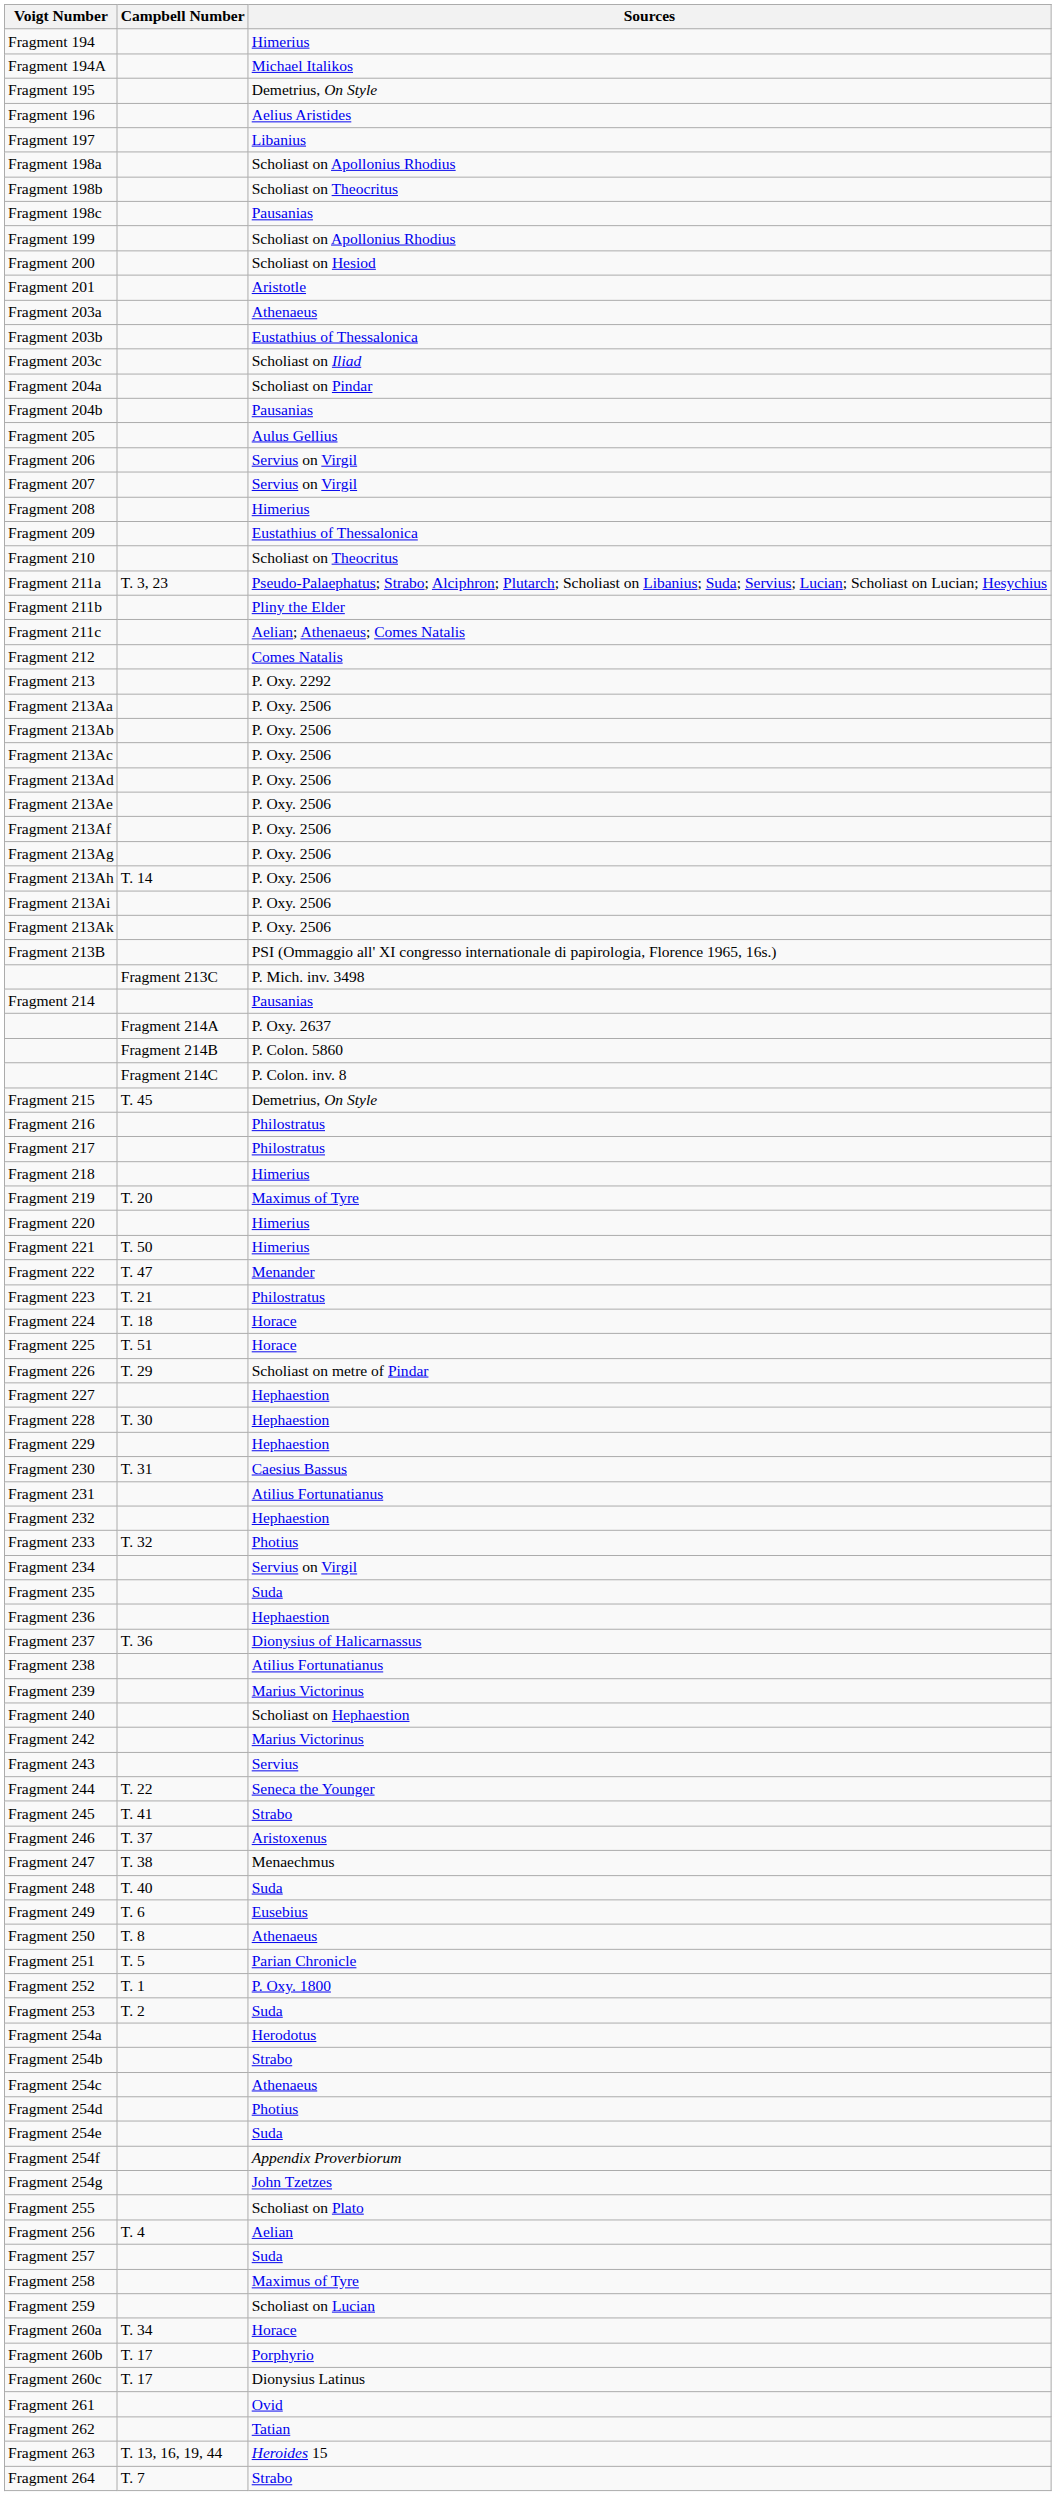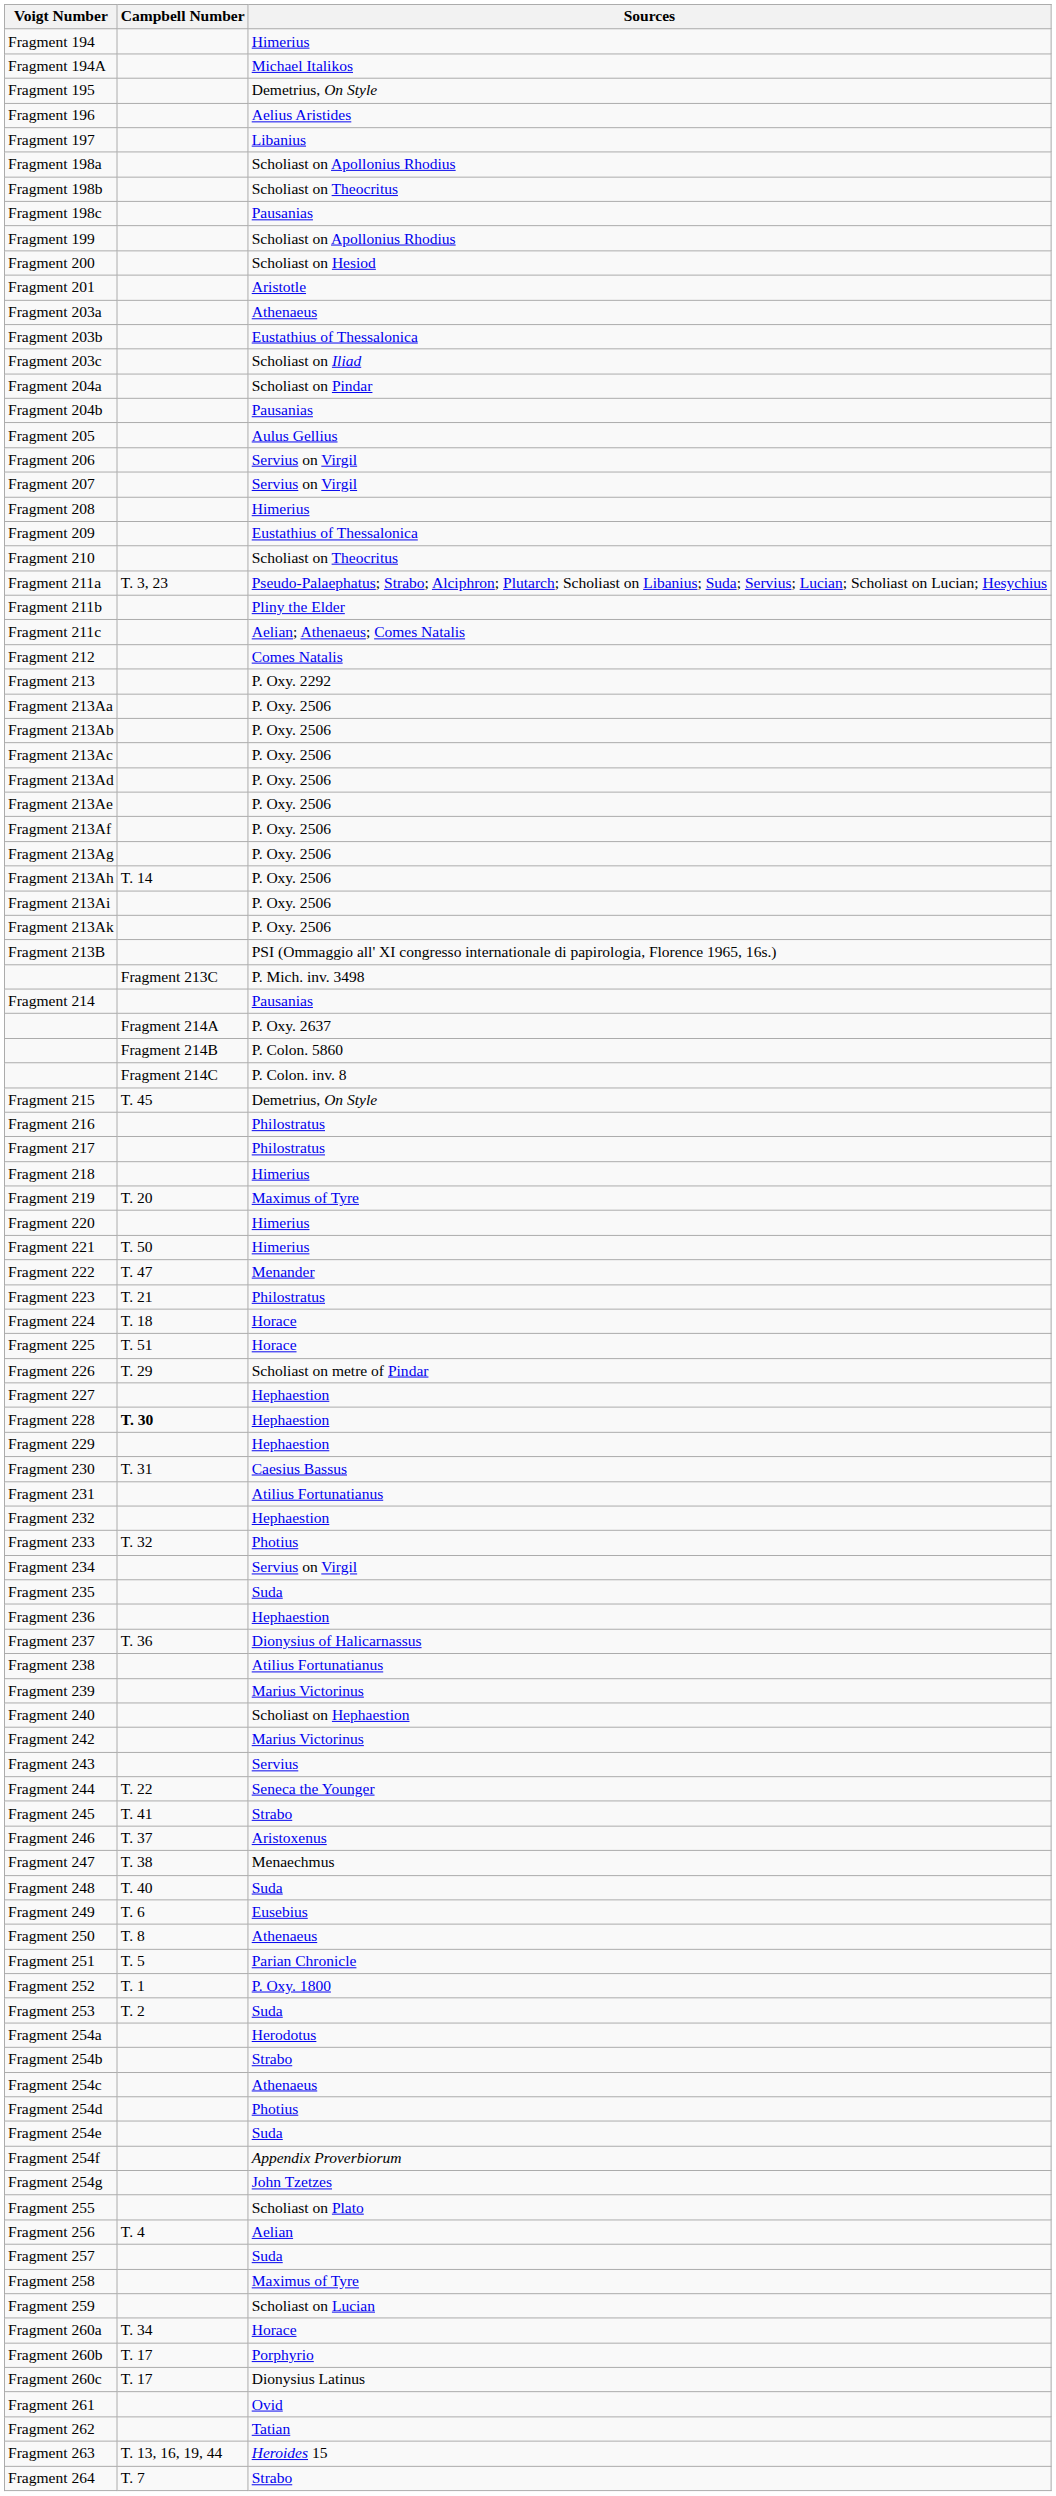(137, 1419) normal -> (137, 1419) bold
